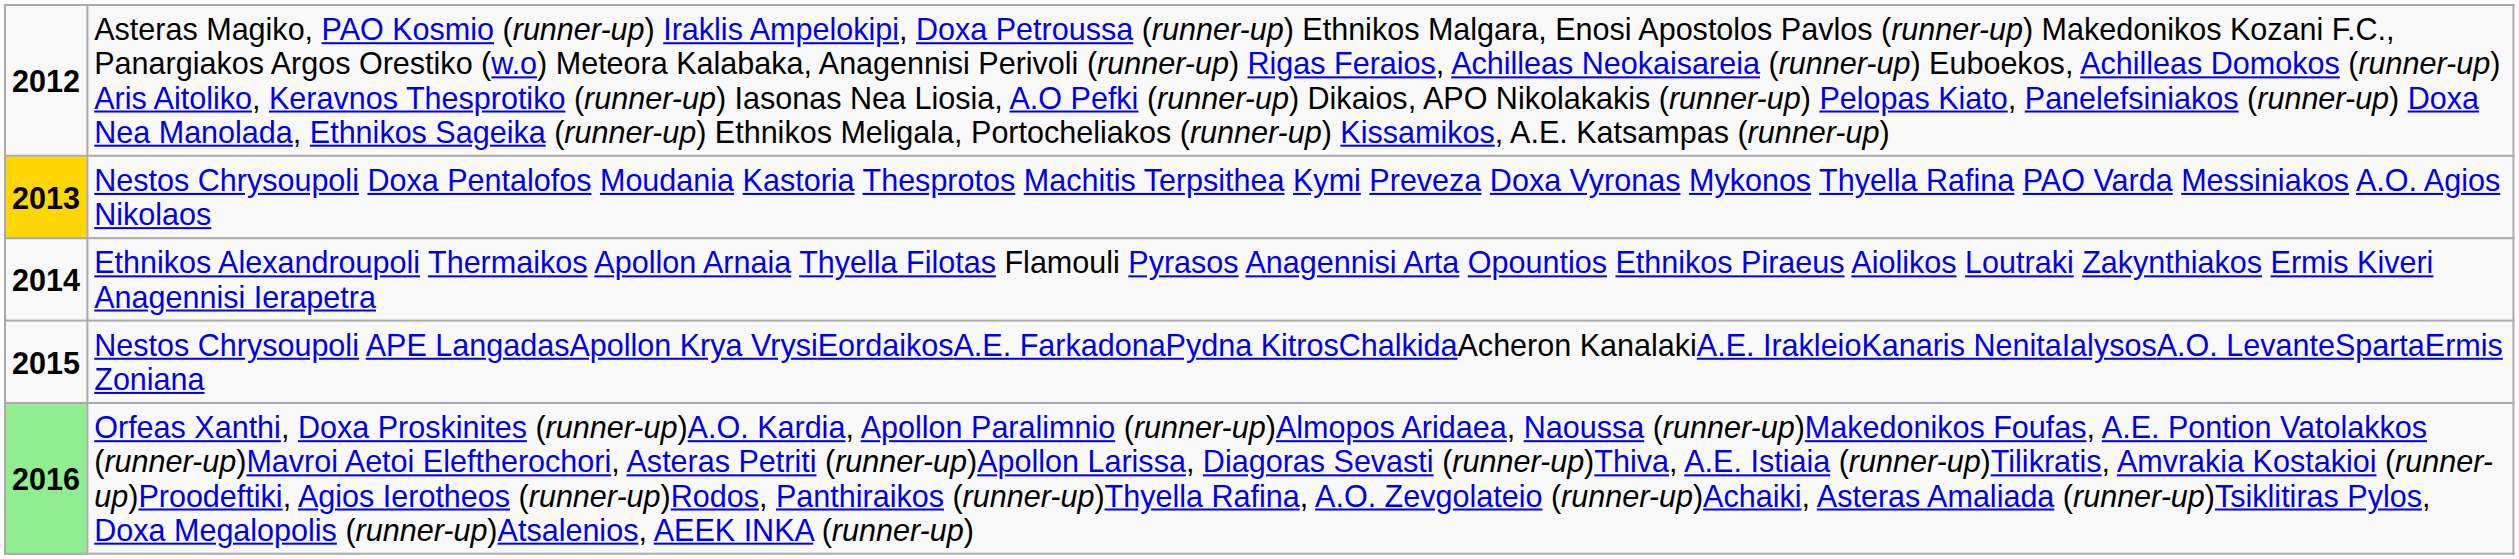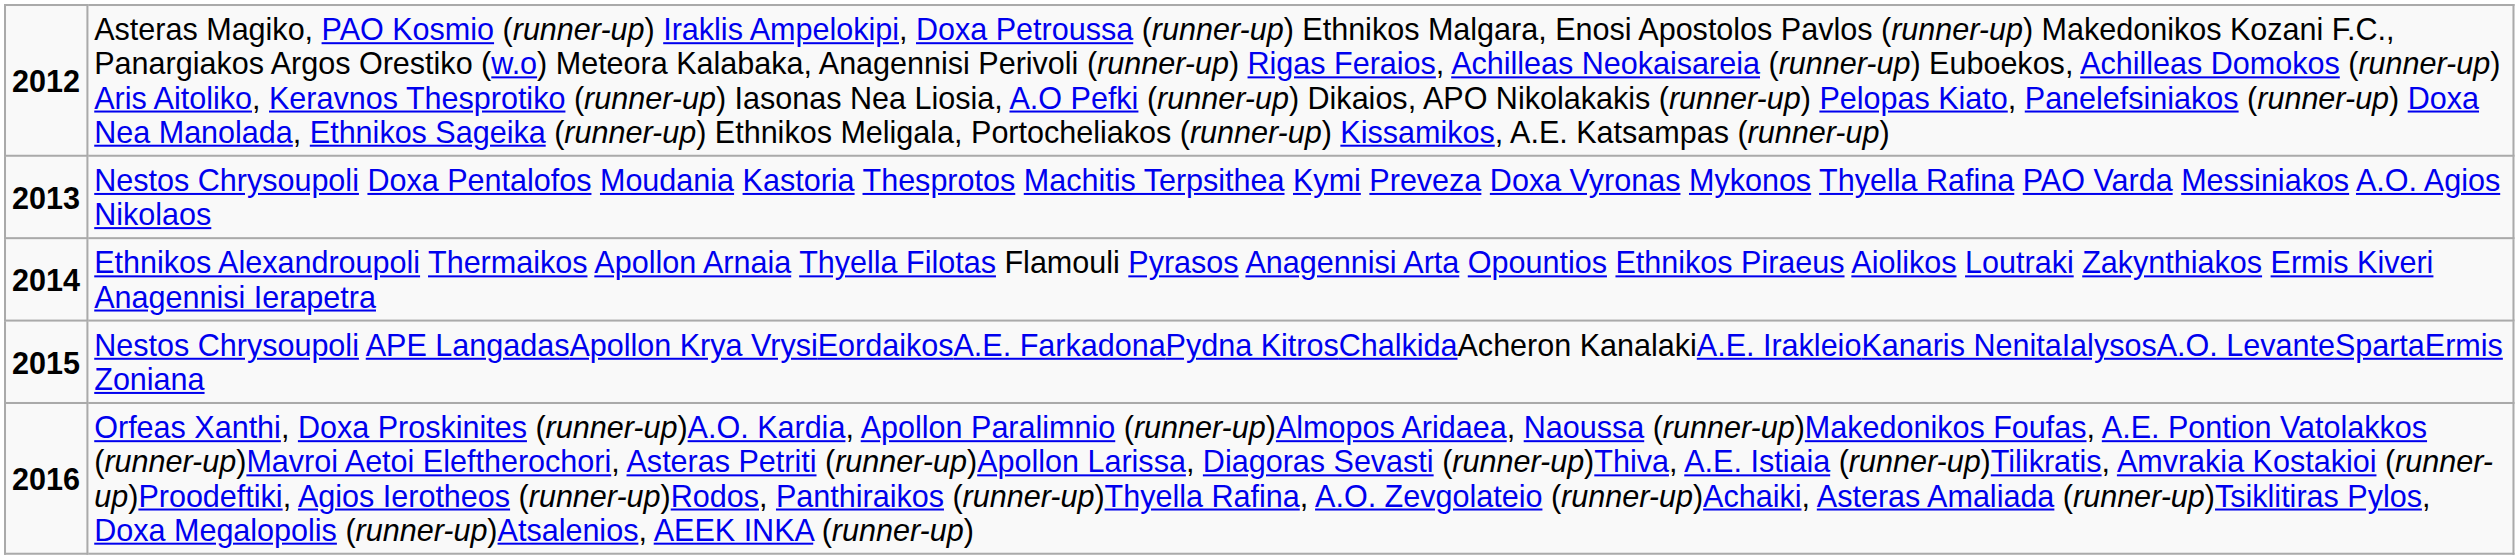(46, 197) gold background -> (46, 197) no background
(46, 479) lightgreen background -> (46, 479) no background
